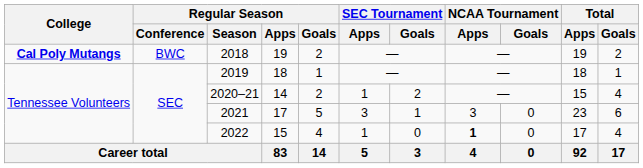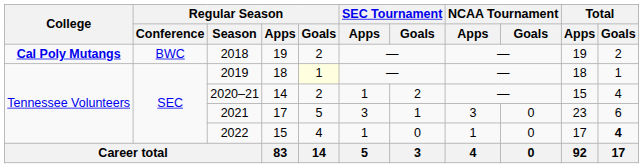(319, 73) no background -> (319, 73) lightyellow background
(473, 133) bold -> (473, 133) normal
(618, 133) normal -> (618, 133) bold
